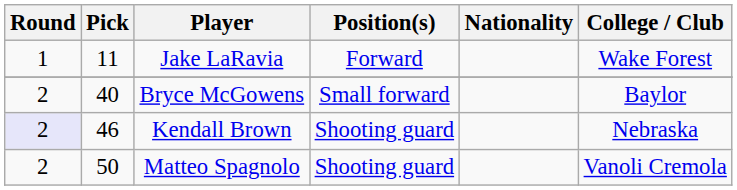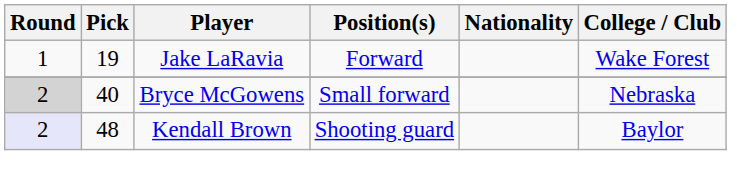(108, 58) 11 -> (108, 58) 19
(43, 94) no background -> (43, 94) lightgrey background
(655, 94) Baylor -> (652, 94) Nebraska
(108, 130) 46 -> (108, 130) 48
(655, 130) Nebraska -> (652, 130) Baylor
- row: (222, 166)
